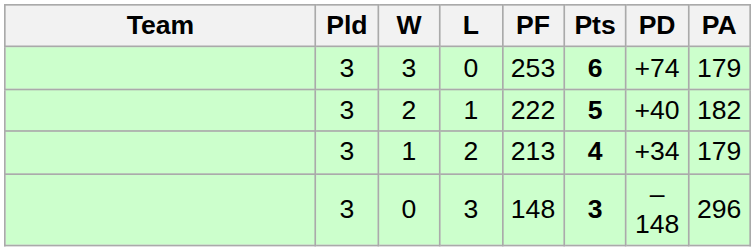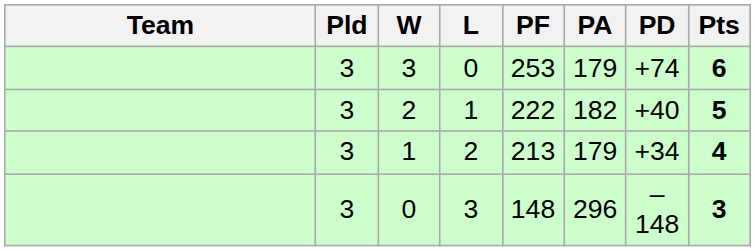columns swapped: (719, 25) <-> (595, 25)
